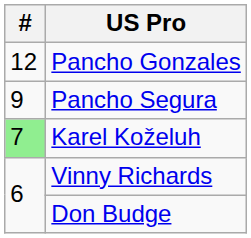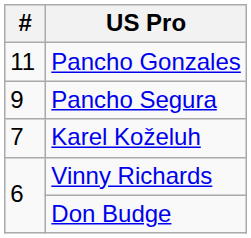(24, 61) 12 -> (23, 61) 11
(17, 137) lightgreen background -> (17, 137) no background
